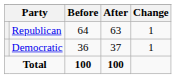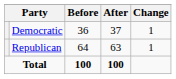rows swapped: (37, 30) <-> (37, 47)
